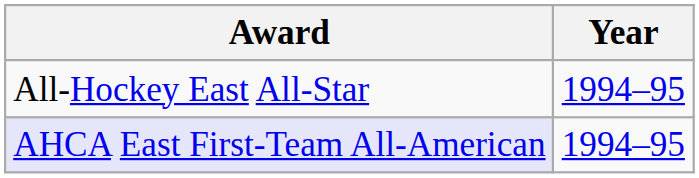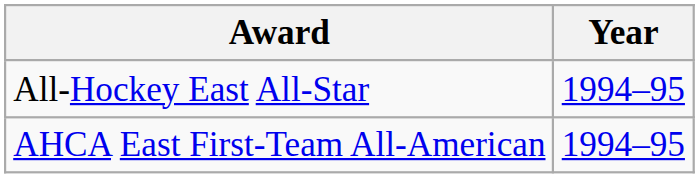(279, 144) lavender background -> (279, 144) no background
